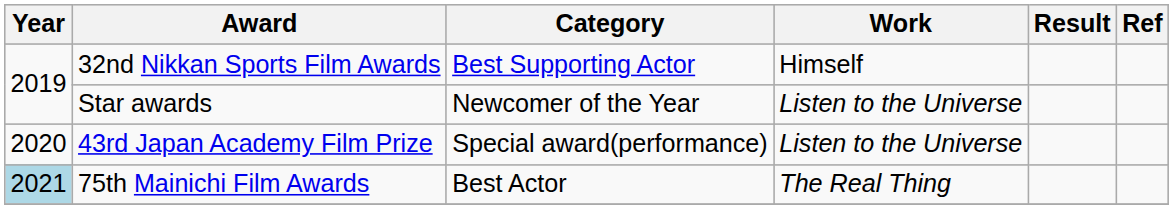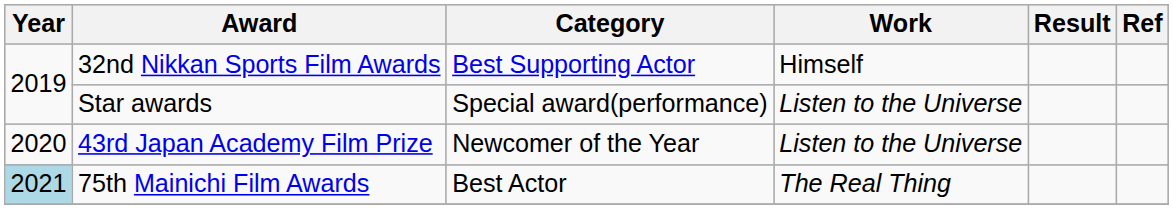(576, 104) Newcomer of the Year -> (610, 104) Special award(performance)
(610, 143) Special award(performance) -> (576, 143) Newcomer of the Year
